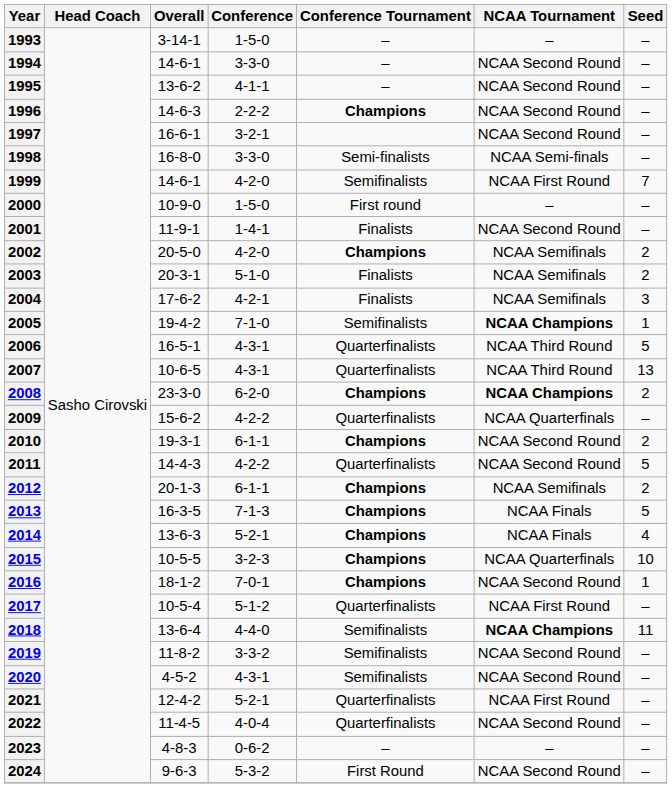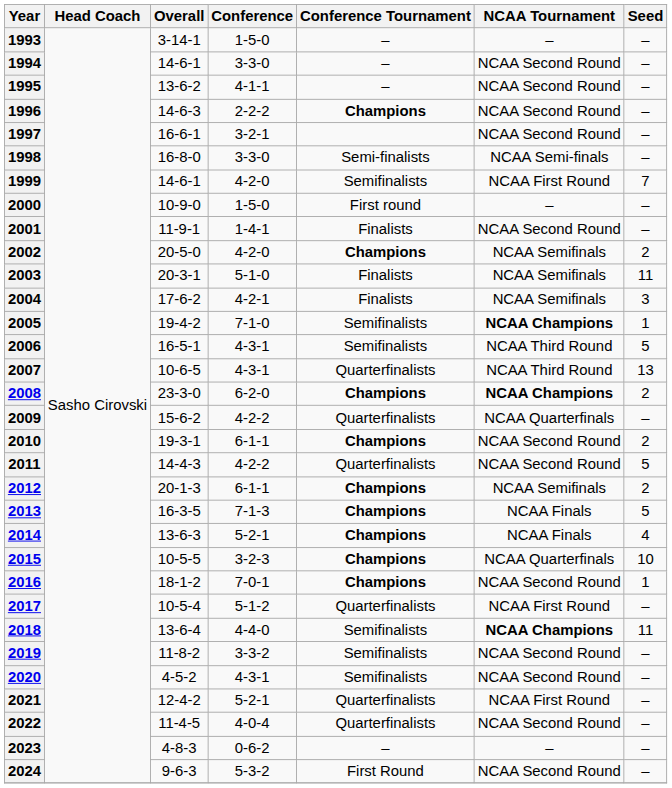(645, 275) 2 -> (645, 275) 11
(385, 346) Quarterfinalists -> (385, 346) Semifinalists
